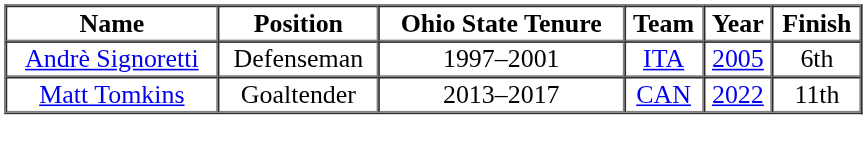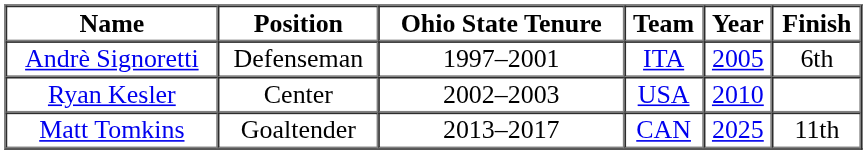+ row: (112, 94)
(738, 94) 2022 -> (738, 130) 2025
